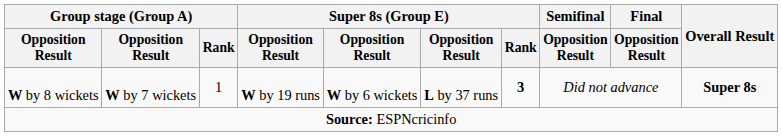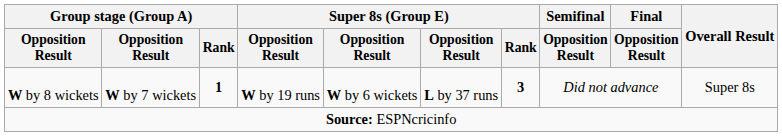(219, 87) normal -> (219, 87) bold
(730, 87) bold -> (730, 87) normal
